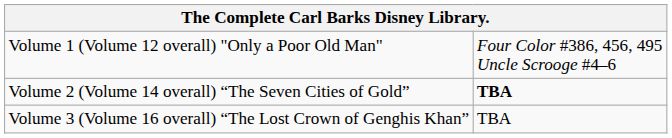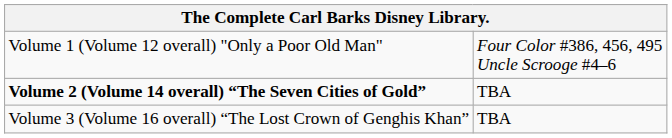(209, 91) normal -> (217, 91) bold
(495, 91) bold -> (494, 91) normal
